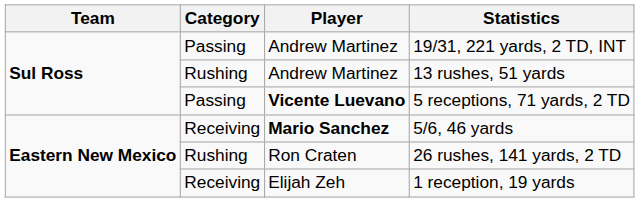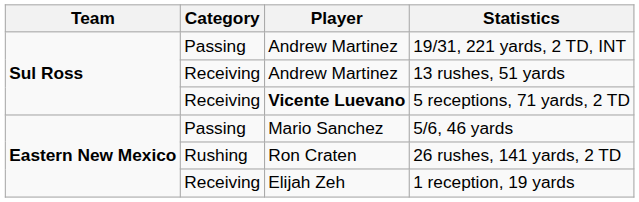(216, 73) Rushing -> (222, 73) Receiving
(215, 100) Passing -> (222, 100) Receiving
(222, 128) Receiving -> (215, 128) Passing
(329, 128) bold -> (326, 128) normal
